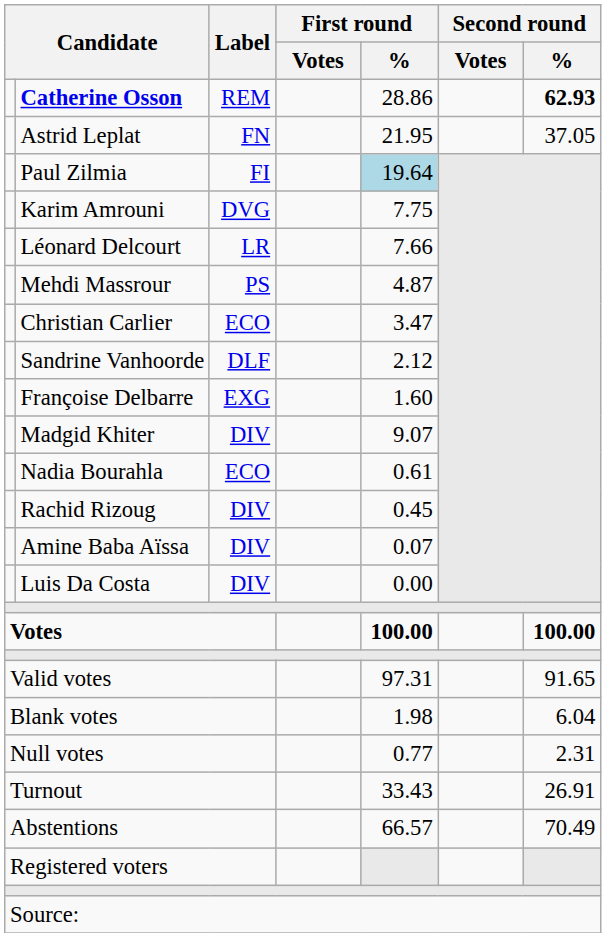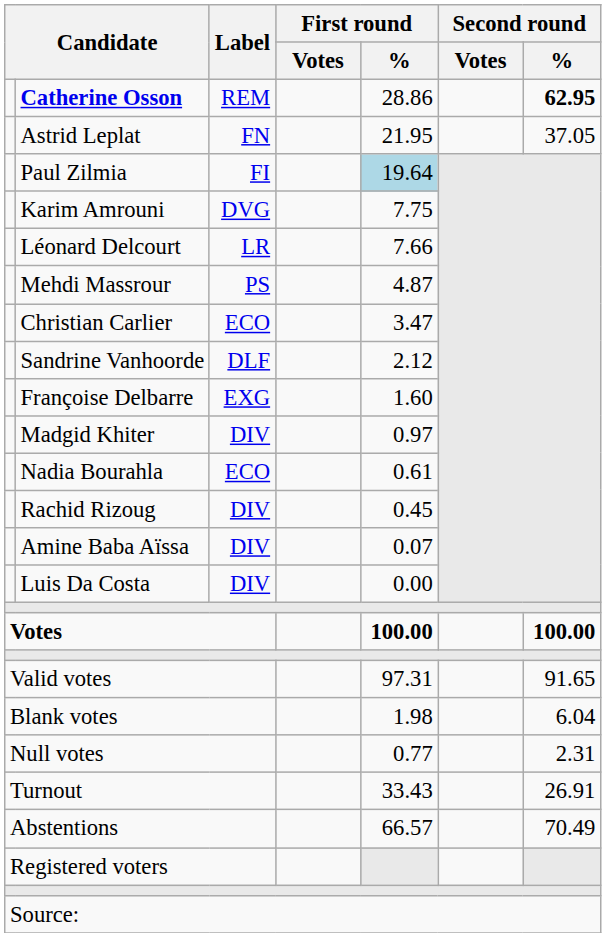(570, 98) 62.93 -> (570, 98) 62.95
(413, 434) 9.07 -> (413, 434) 0.97
